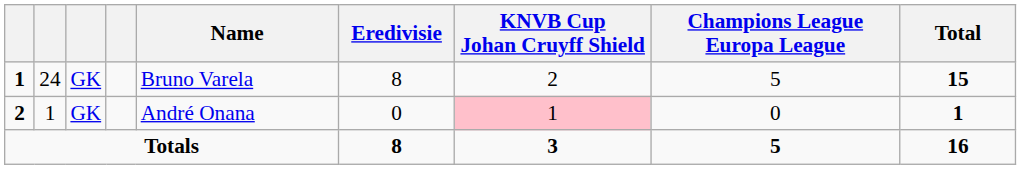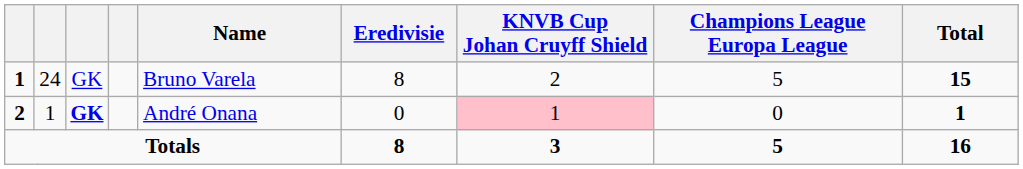(86, 112) normal -> (87, 112) bold
